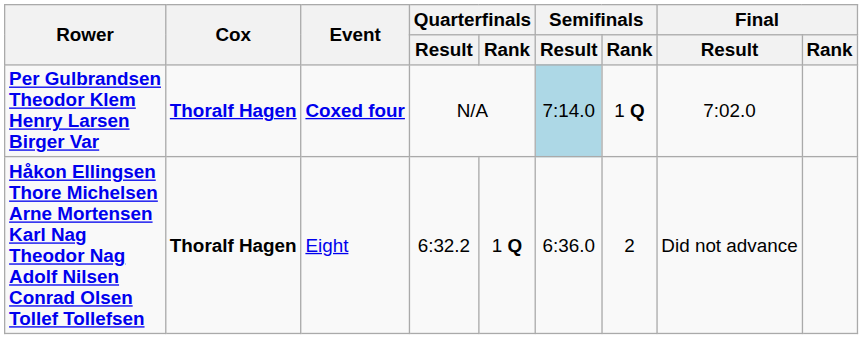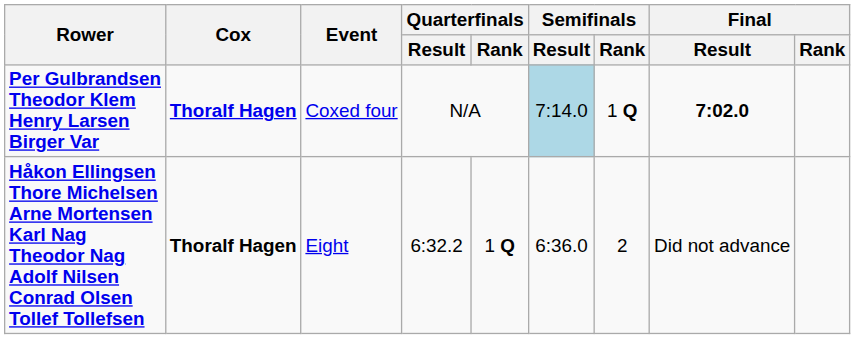(355, 111) bold -> (352, 111) normal
(730, 111) normal -> (722, 111) bold
